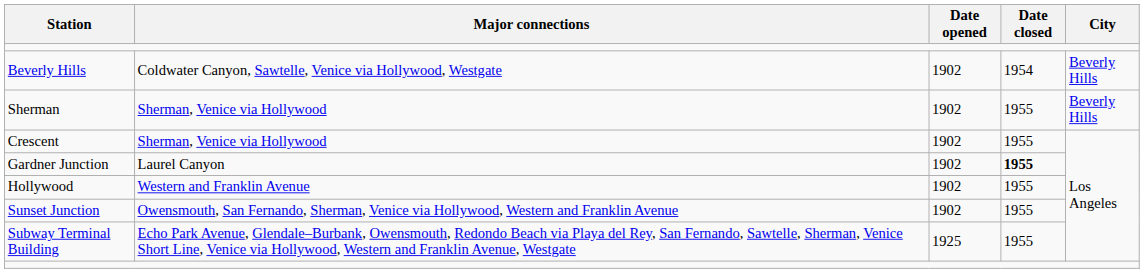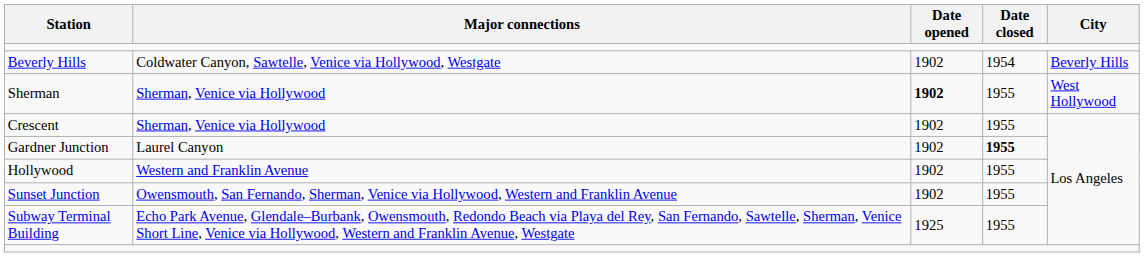(947, 109) normal -> (929, 93) bold
(1092, 109) Beverly Hills -> (1083, 93) West Hollywood
